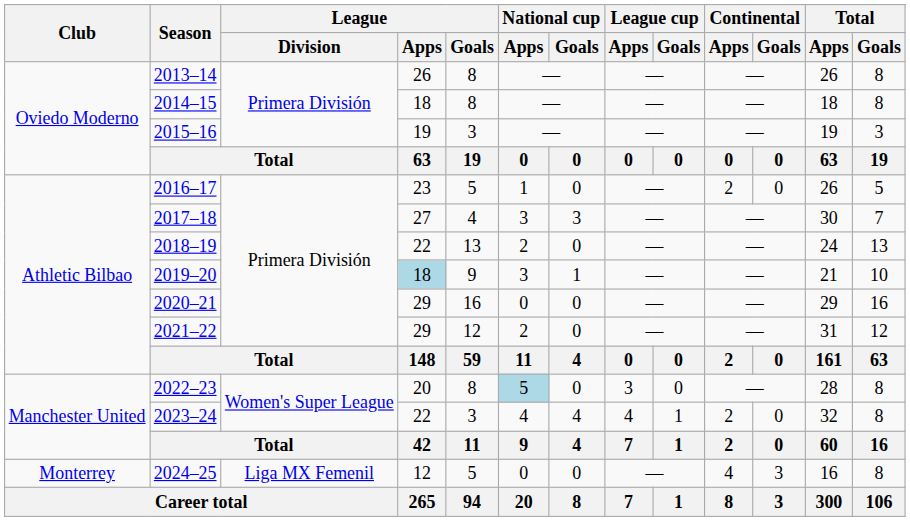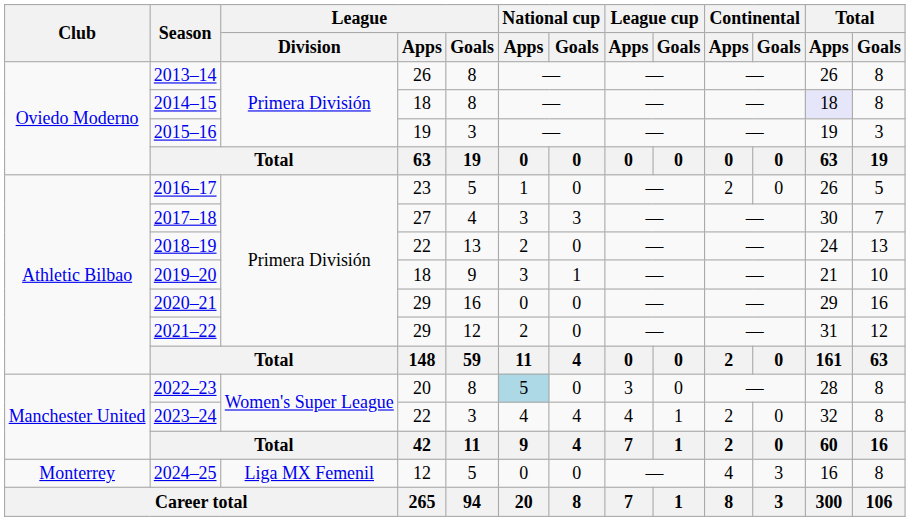(829, 103) no background -> (829, 103) lavender background
(422, 274) lightblue background -> (422, 274) no background
